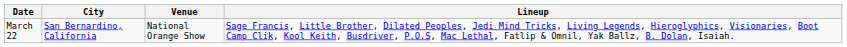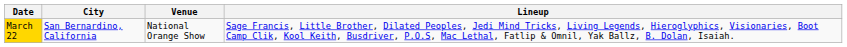(20, 31) no background -> (20, 31) gold background
